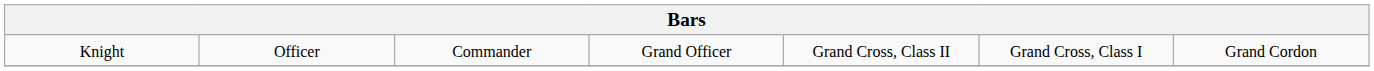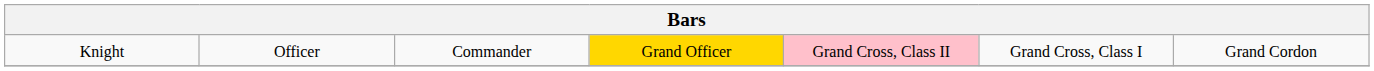(687, 51) no background -> (687, 51) gold background
(881, 51) no background -> (881, 51) pink background
